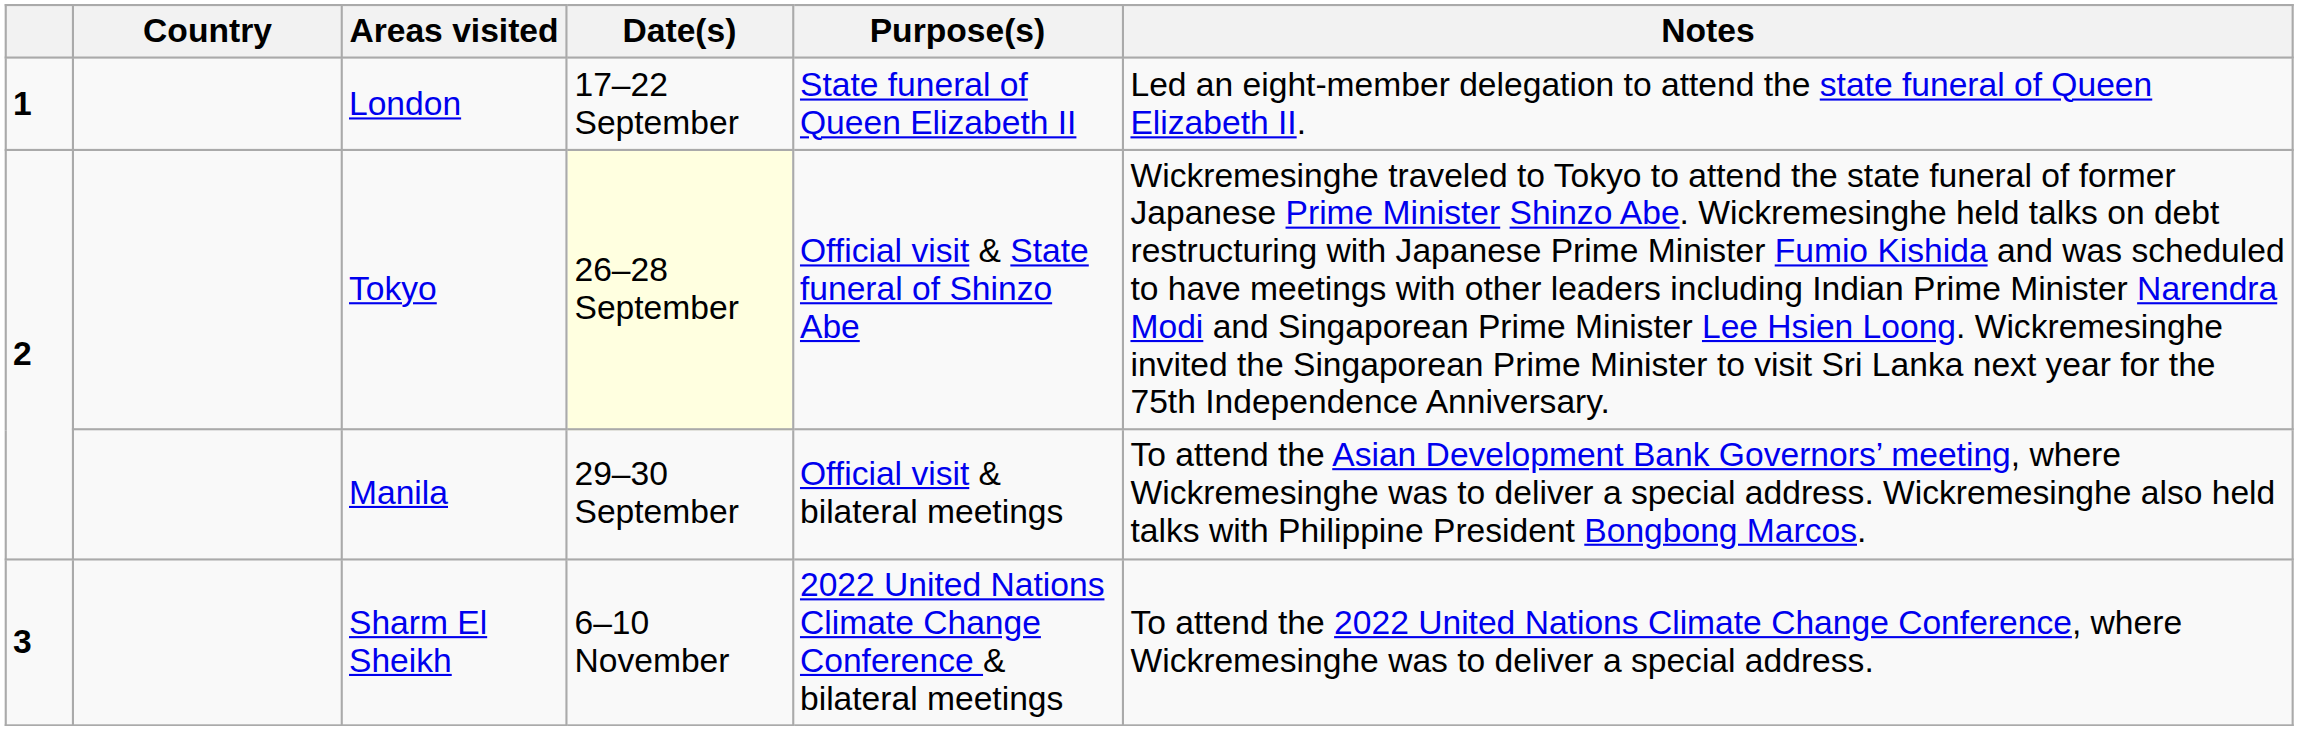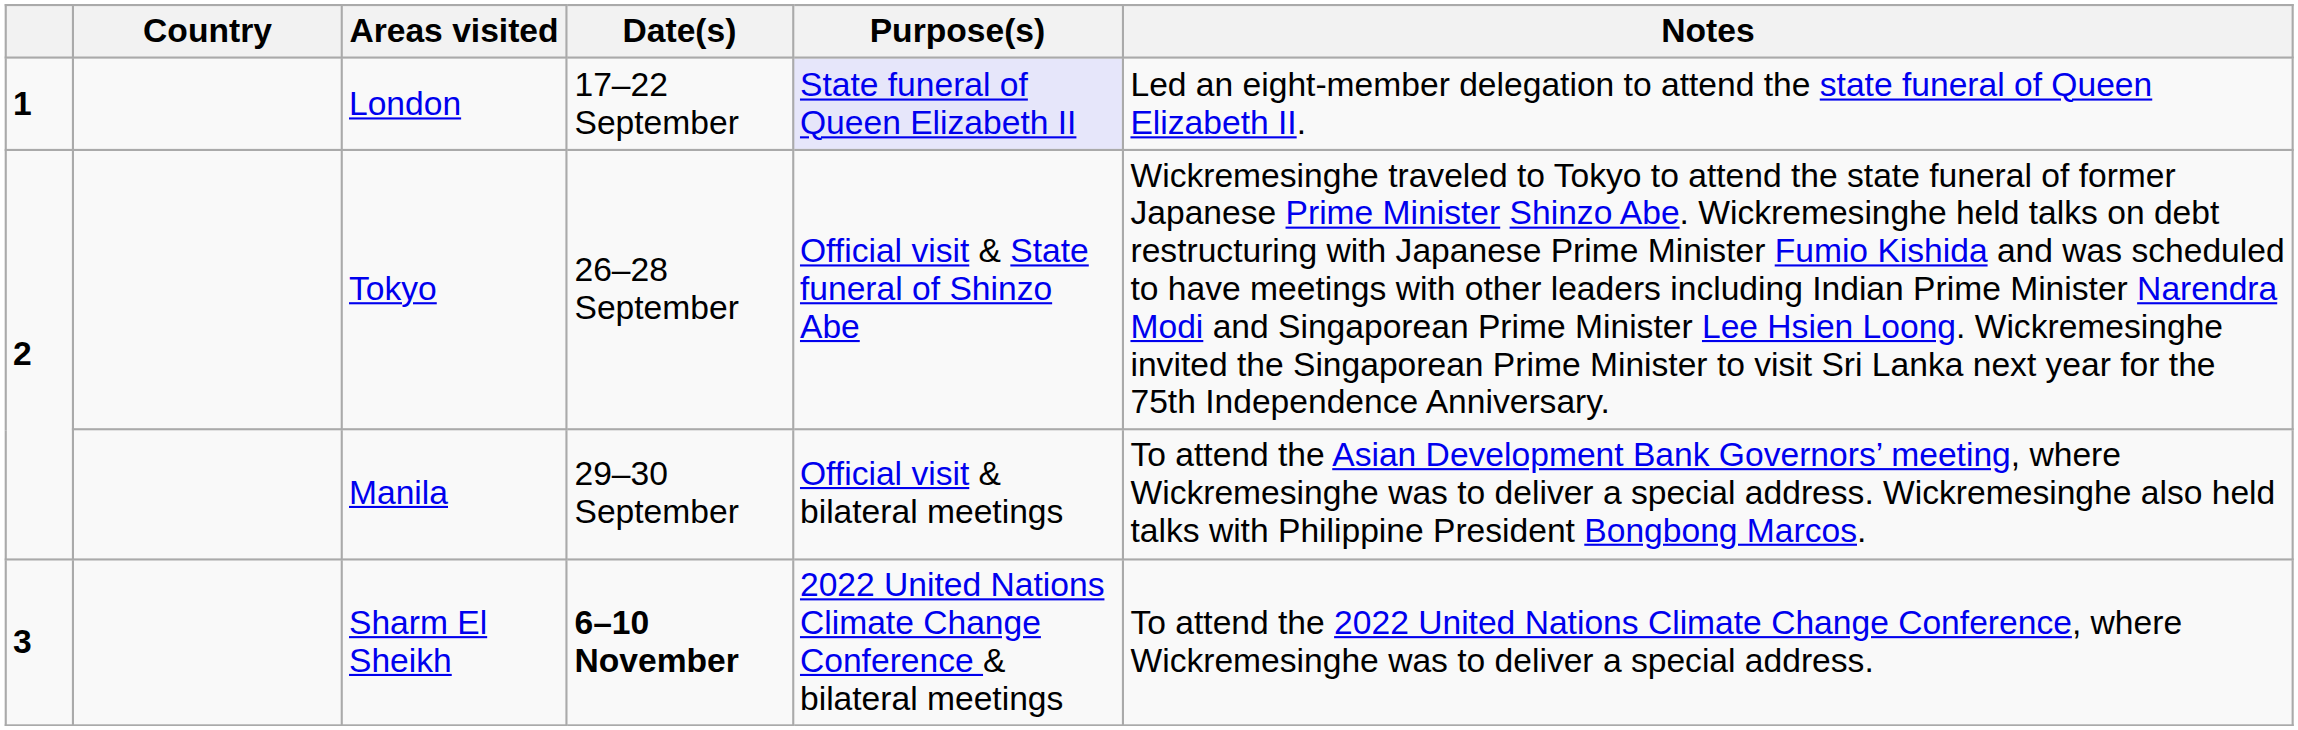(938, 103) no background -> (938, 103) lavender background
(657, 288) lightyellow background -> (657, 288) no background
(652, 641) normal -> (657, 641) bold
